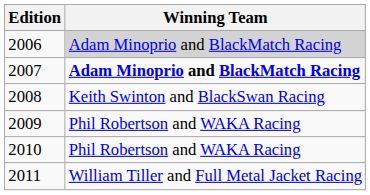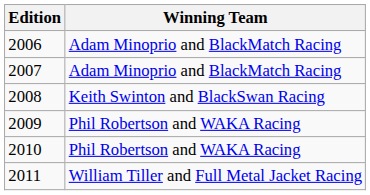(205, 44) lightgrey background -> (205, 44) no background
(214, 70) bold -> (205, 70) normal
